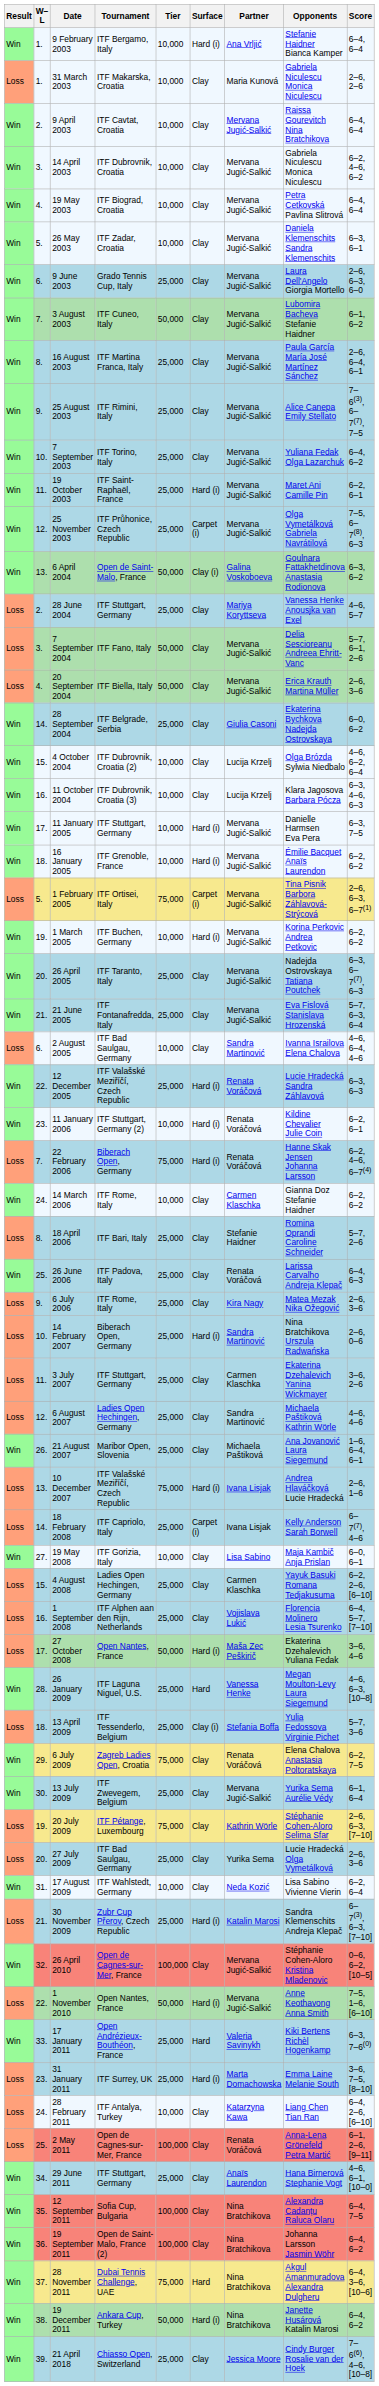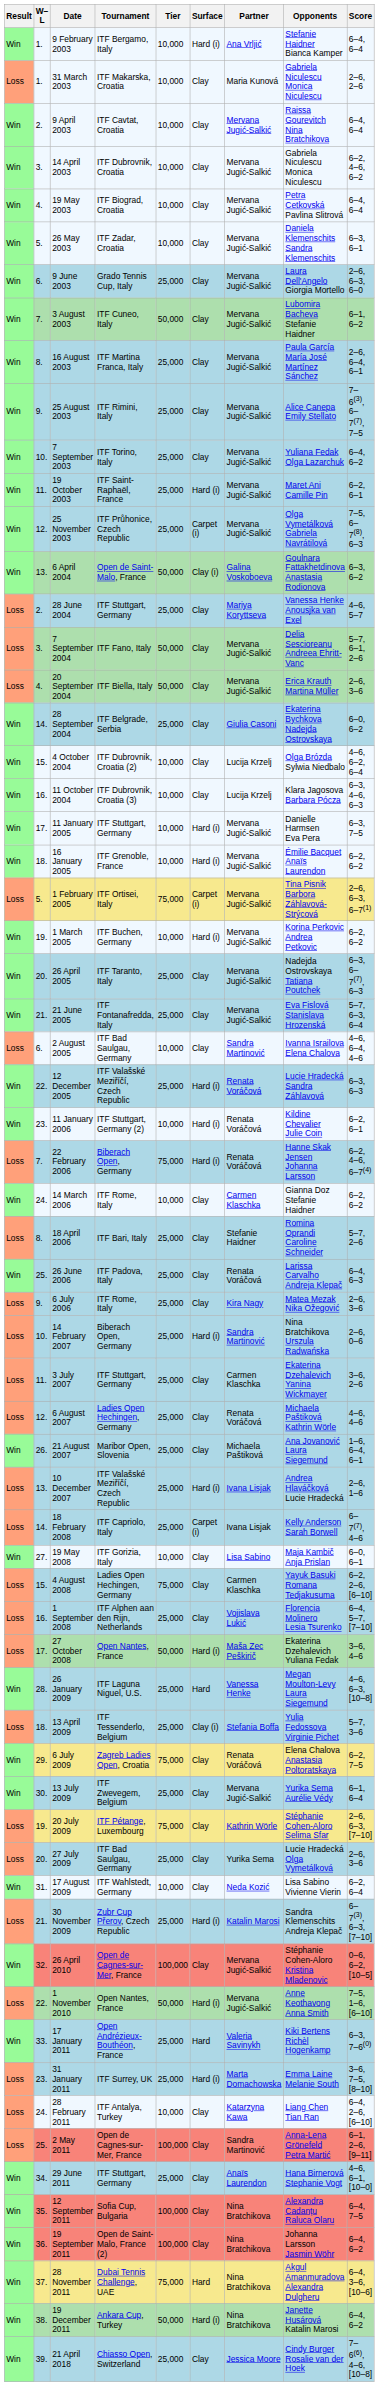(246, 1417) Sandra Martinović -> (244, 1417) Renata Voráčová
(171, 1488) 75,000 -> (171, 1488) 25,000
(171, 1584) 25,000 -> (171, 1584) 75,000
(244, 2144) Renata Voráčová -> (246, 2144) Sandra Martinović
